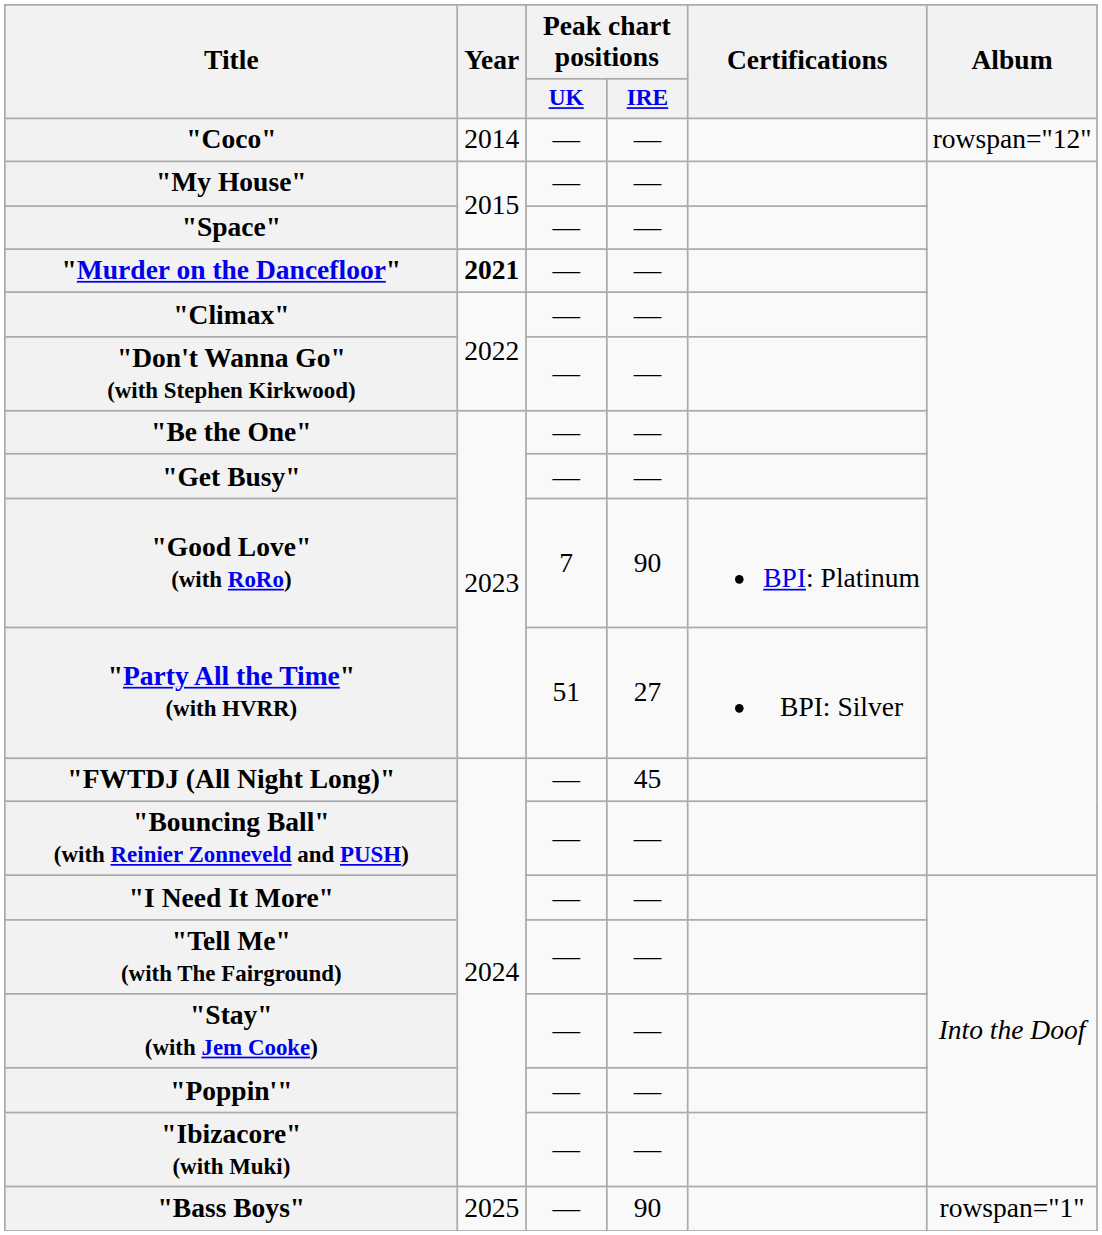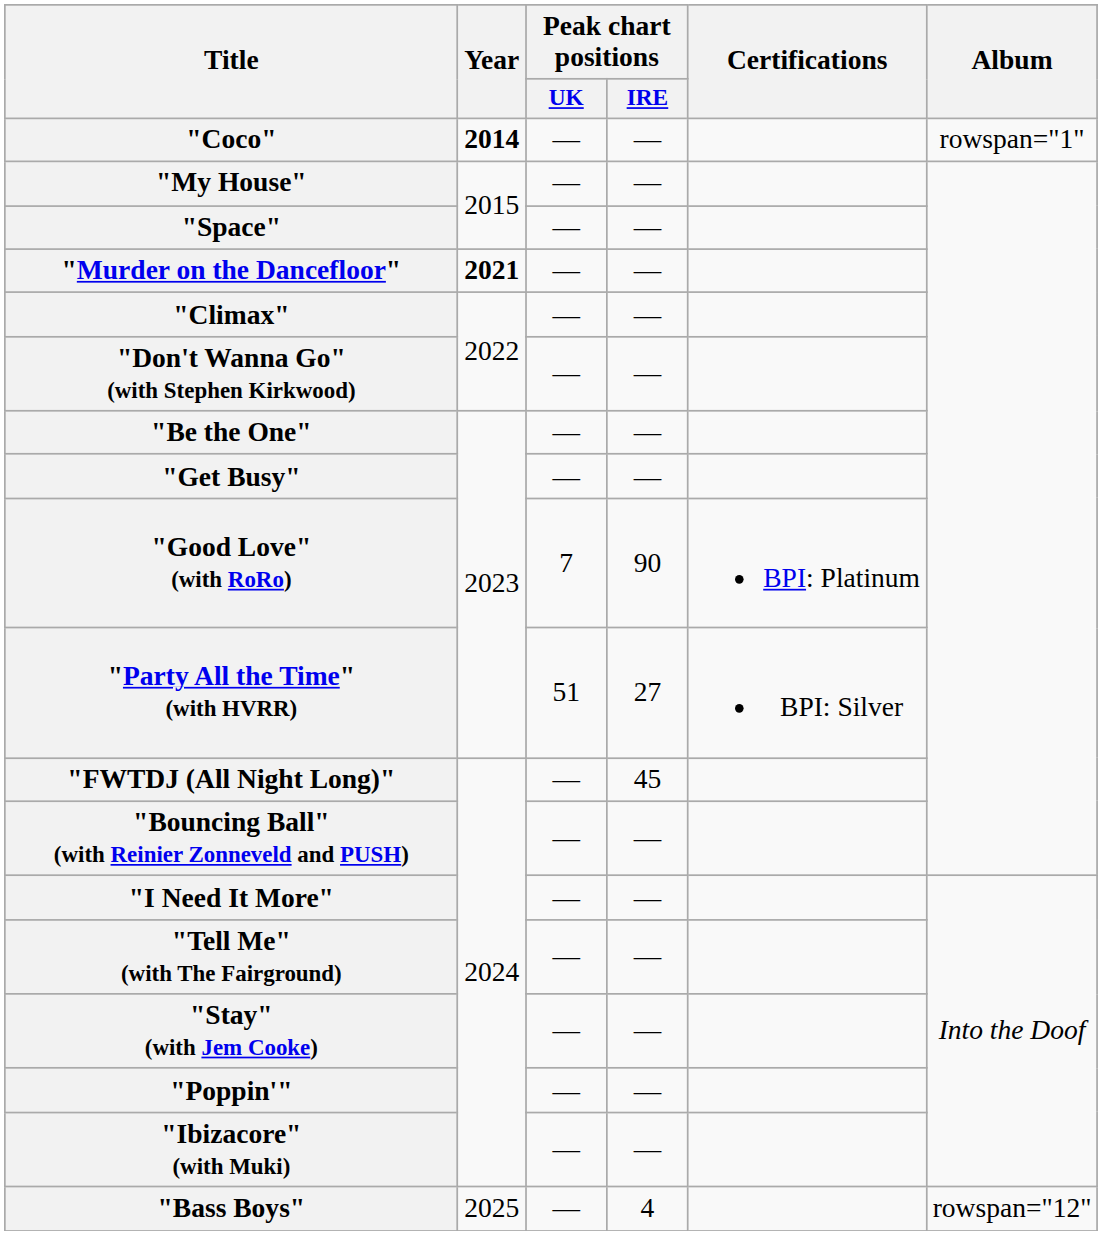(492, 139) normal -> (492, 139) bold
(1012, 139) rowspan="12" -> (1012, 139) rowspan="1"
(647, 1208) 90 -> (647, 1208) 4
(1012, 1208) rowspan="1" -> (1012, 1208) rowspan="12"
